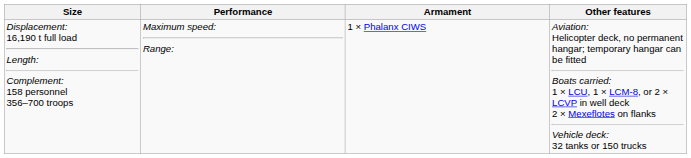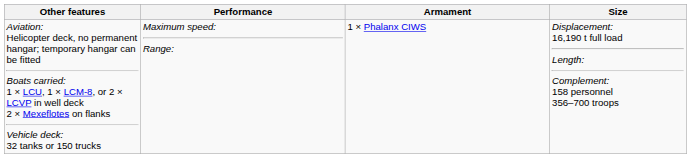columns swapped: (72, 12) <-> (618, 12)
